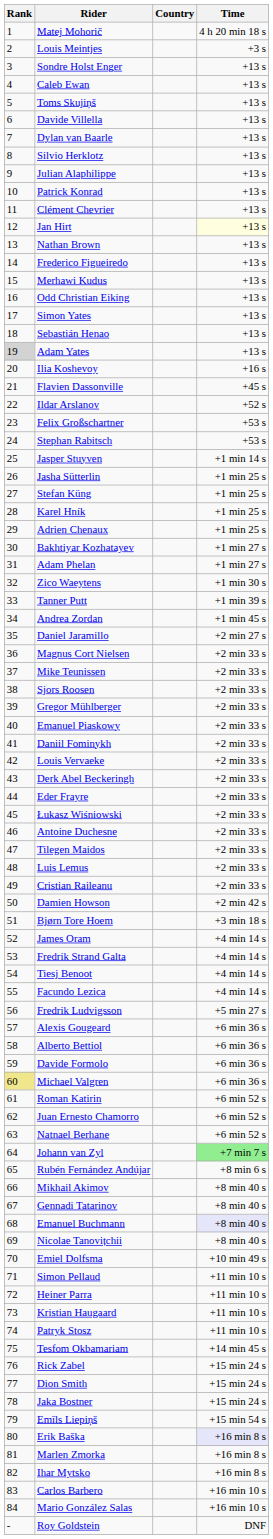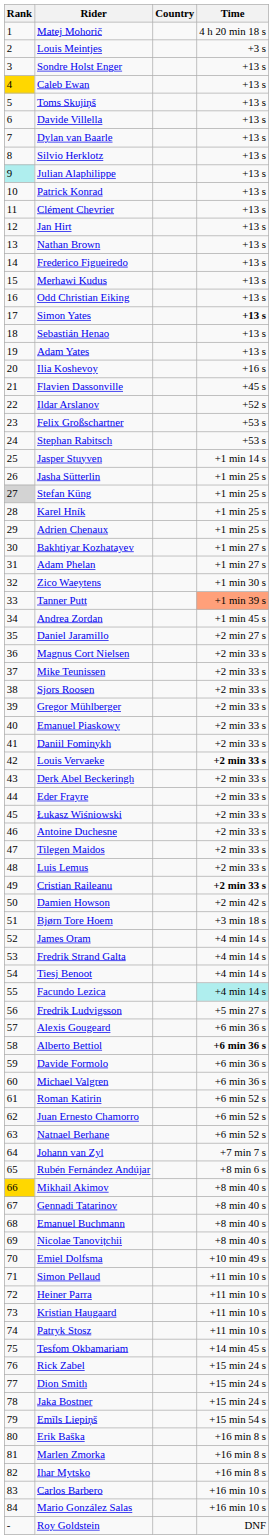(10, 84) no background -> (10, 84) gold background
(10, 173) no background -> (10, 173) paleturquoise background
(254, 227) lightyellow background -> (254, 227) no background
(254, 316) normal -> (254, 316) bold
(12, 351) lightgrey background -> (12, 351) no background
(12, 494) no background -> (12, 494) lightgrey background
(240, 600) no background -> (240, 600) lightsalmon background
(240, 760) normal -> (240, 760) bold
(240, 885) normal -> (240, 885) bold
(240, 992) no background -> (240, 992) paleturquoise background
(240, 1045) normal -> (240, 1045) bold
(12, 1081) khaki background -> (12, 1081) no background
(243, 1152) lightgreen background -> (243, 1152) no background
(12, 1188) no background -> (12, 1188) gold background
(240, 1223) lavender background -> (240, 1223) no background
(240, 1437) lavender background -> (240, 1437) no background
